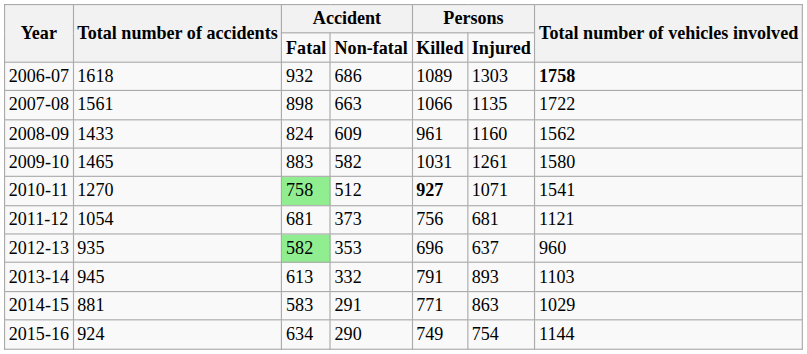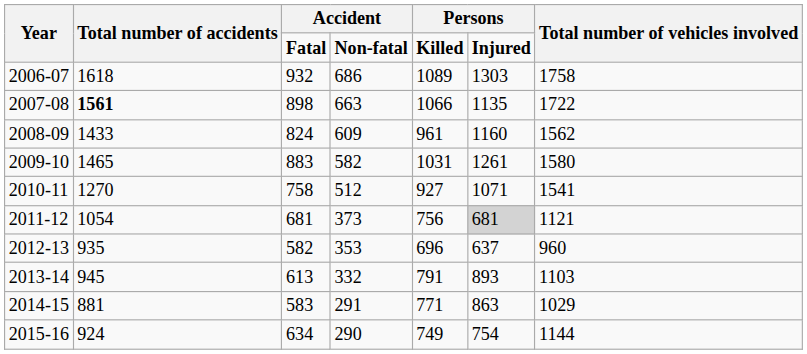(557, 76) bold -> (557, 76) normal
(95, 104) normal -> (95, 104) bold
(300, 190) lightgreen background -> (300, 190) no background
(430, 190) bold -> (430, 190) normal
(485, 219) no background -> (485, 219) lightgrey background
(300, 248) lightgreen background -> (300, 248) no background
